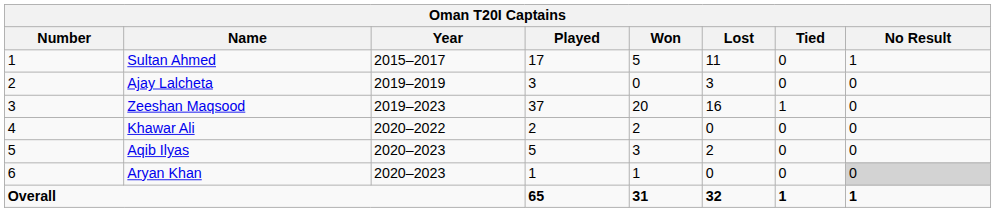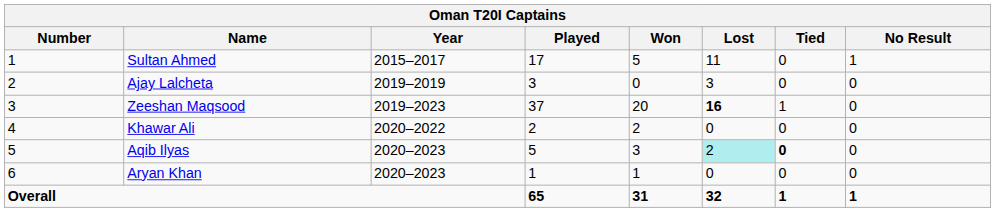(714, 106) normal -> (714, 106) bold
(710, 151) no background -> (710, 151) paleturquoise background
(782, 151) normal -> (782, 151) bold
(853, 173) lightgrey background -> (853, 173) no background
